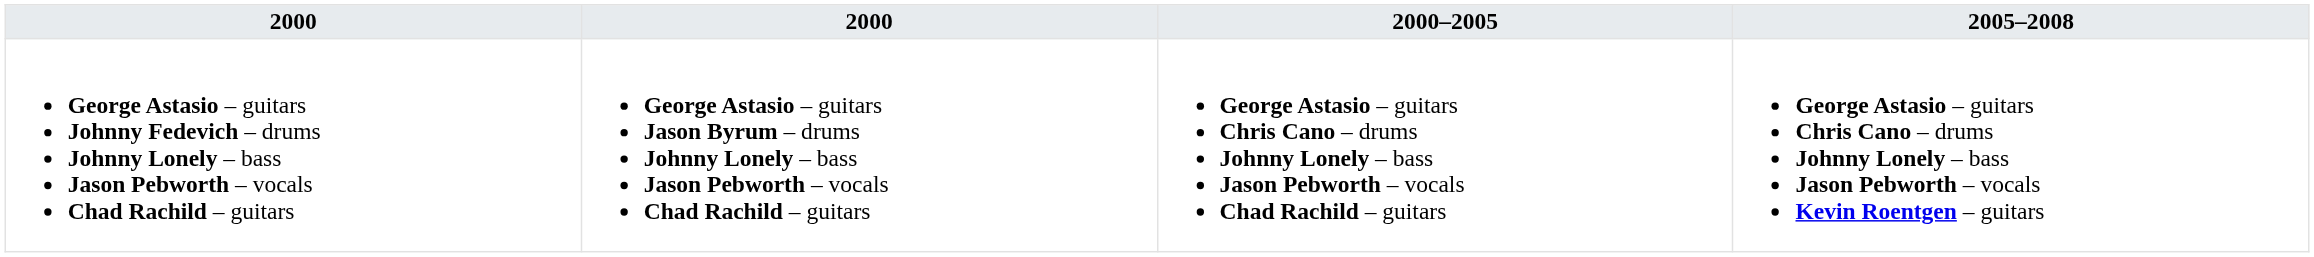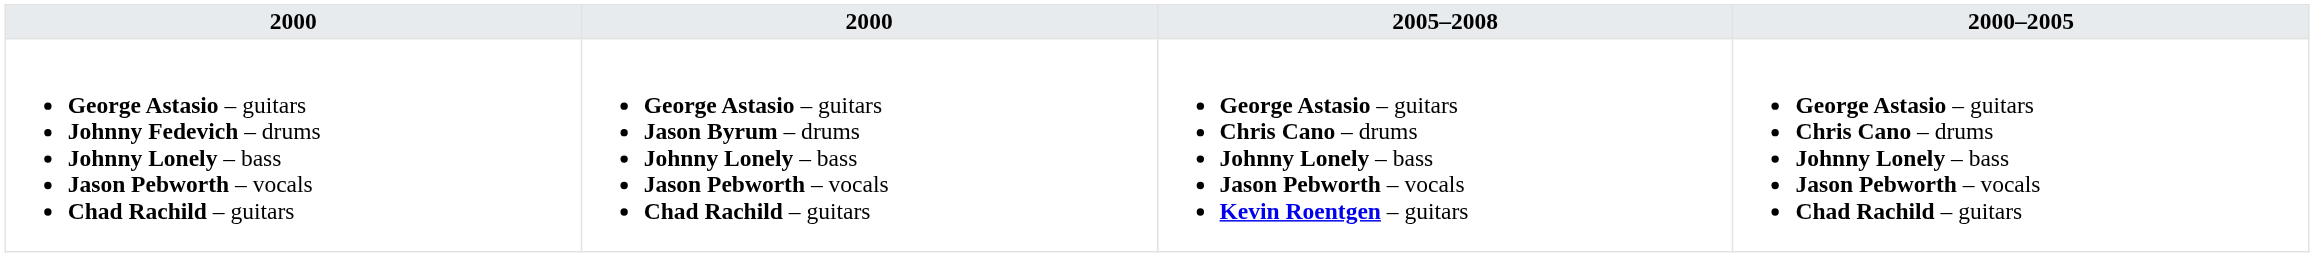columns swapped: (1445, 21) <-> (2021, 21)
